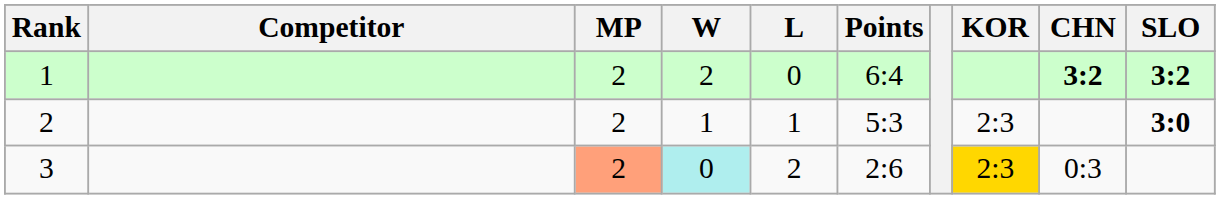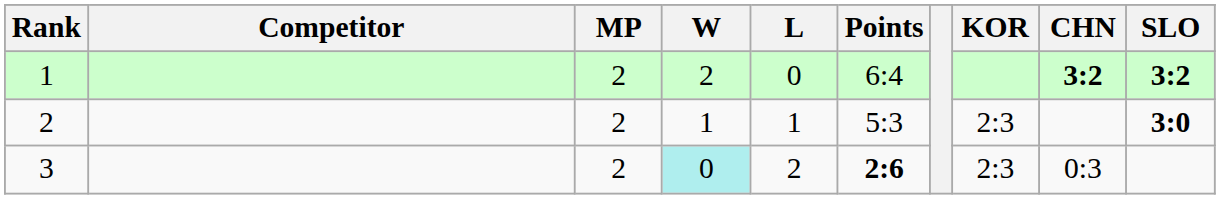(619, 168) lightsalmon background -> (619, 168) no background
(884, 168) normal -> (884, 168) bold
(995, 168) gold background -> (995, 168) no background
